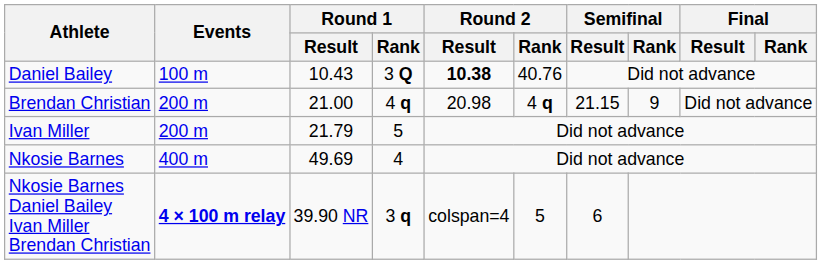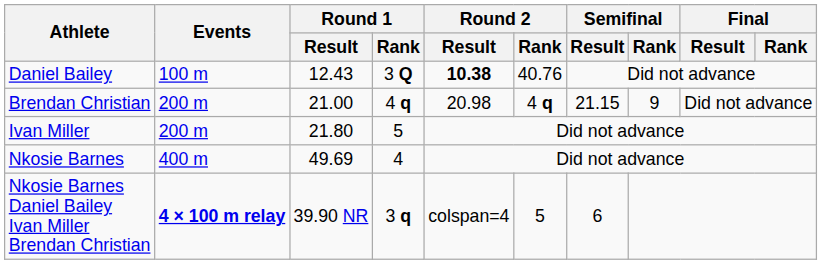(331, 75) 10.43 -> (331, 75) 12.43
(331, 131) 21.79 -> (331, 131) 21.80
